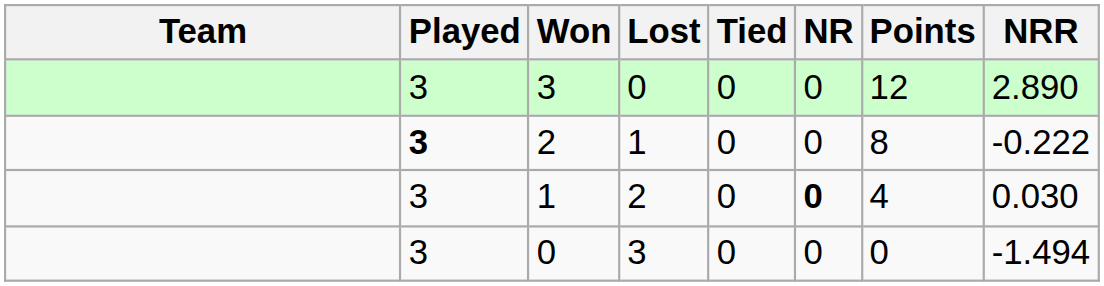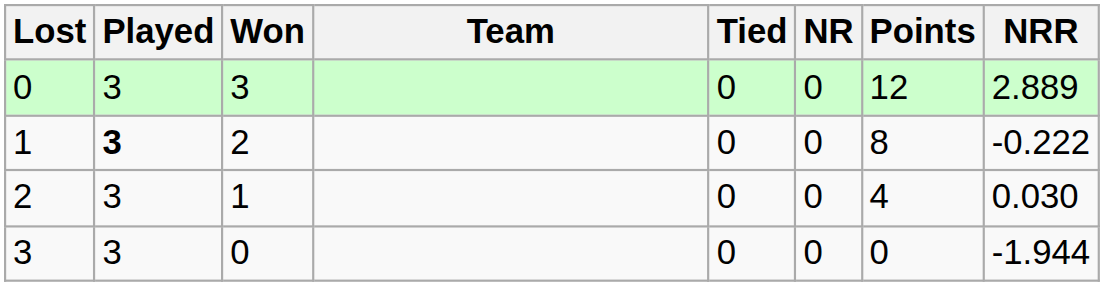columns swapped: (203, 32) <-> (664, 32)
(1035, 87) 2.890 -> (1035, 87) 2.889
(813, 197) bold -> (813, 197) normal
(1041, 252) -1.494 -> (1041, 252) -1.944
